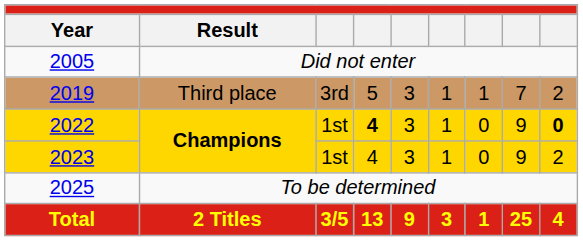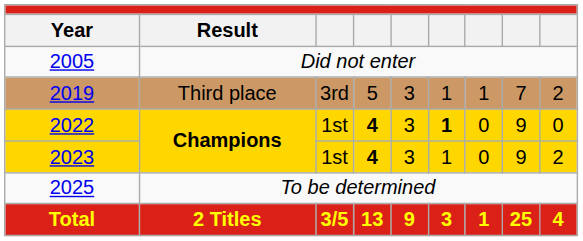(447, 125) normal -> (447, 125) bold
(558, 125) bold -> (558, 125) normal
(372, 157) normal -> (372, 157) bold
